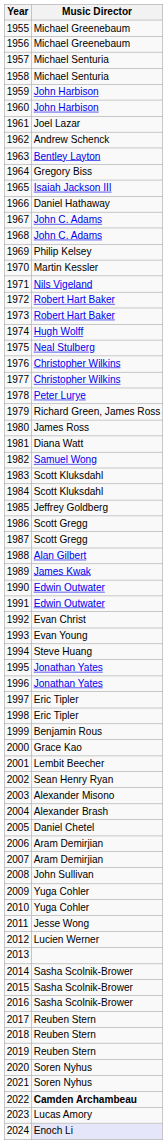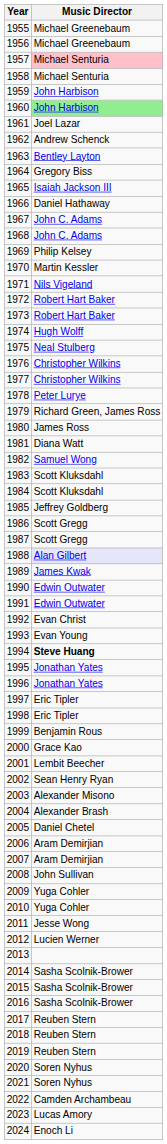(71, 60) no background -> (71, 60) pink background
(66, 108) no background -> (66, 108) lightgreen background
(60, 556) no background -> (60, 556) lavender background
(63, 651) normal -> (64, 651) bold
(85, 1099) bold -> (82, 1099) normal
(53, 1131) lavender background -> (53, 1131) no background
